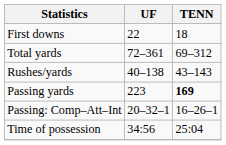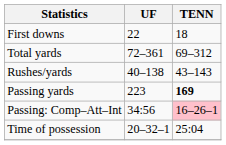(149, 110) 20–32–1 -> (141, 110) 34:56
(197, 110) no background -> (197, 110) pink background
(141, 130) 34:56 -> (149, 130) 20–32–1
